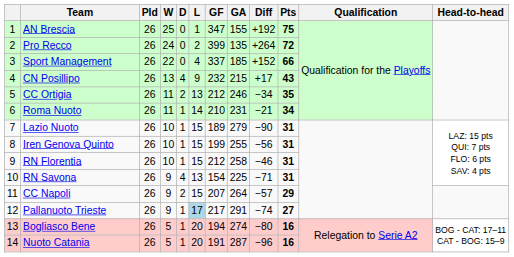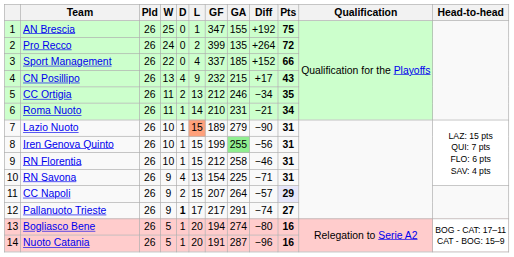(197, 128) no background -> (197, 128) lightsalmon background
(238, 144) no background -> (238, 144) lightgreen background
(288, 194) no background -> (288, 194) lavender background
(183, 210) normal -> (183, 210) bold
(197, 210) lightblue background -> (197, 210) no background
